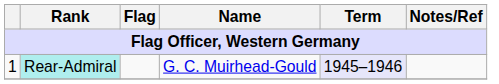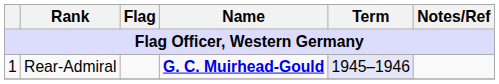(70, 66) paleturquoise background -> (70, 66) no background
(240, 66) normal -> (244, 66) bold
